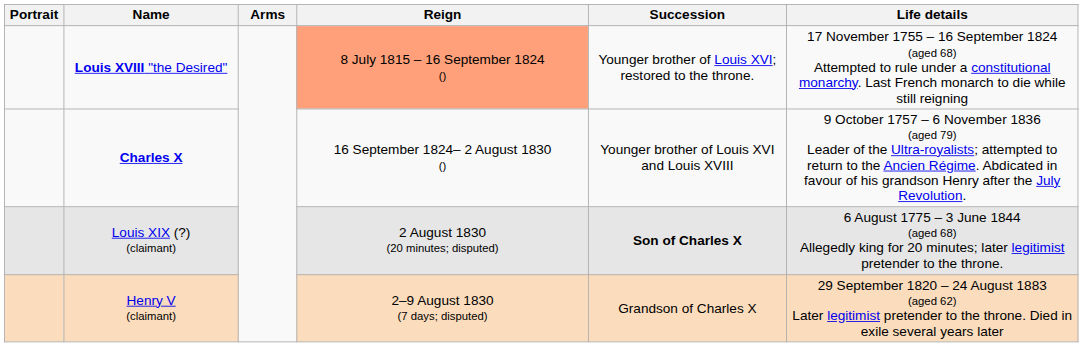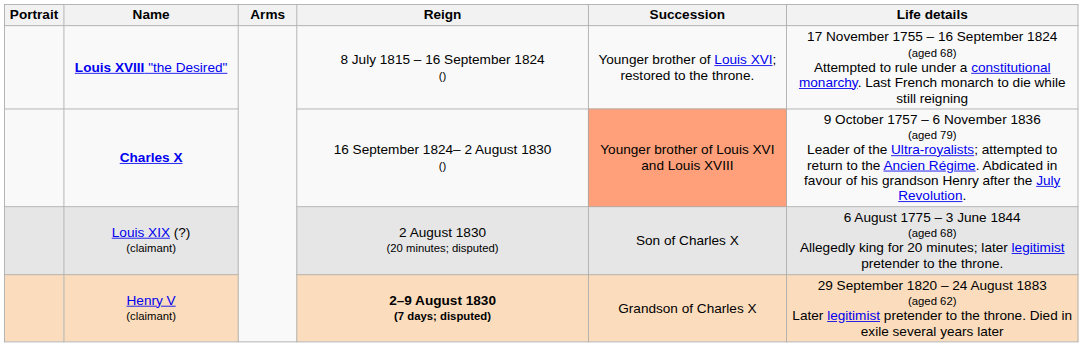(443, 67) lightsalmon background -> (443, 67) no background
(687, 157) no background -> (687, 157) lightsalmon background
(687, 240) bold -> (687, 240) normal
(443, 308) normal -> (443, 308) bold
